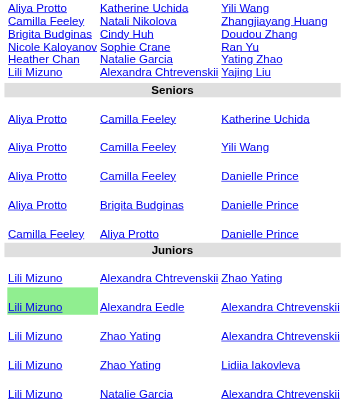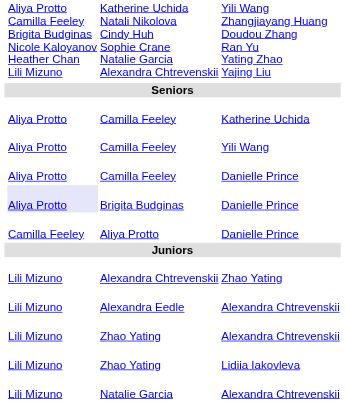(37, 205) no background -> (37, 205) lavender background
(35, 307) lightgreen background -> (35, 307) no background
